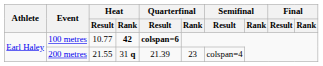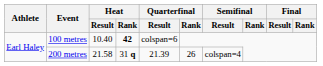(102, 40) 10.77 -> (102, 40) 10.40
(160, 40) bold -> (159, 40) normal
(102, 54) 21.55 -> (102, 54) 21.58
(193, 54) 23 -> (191, 54) 26
